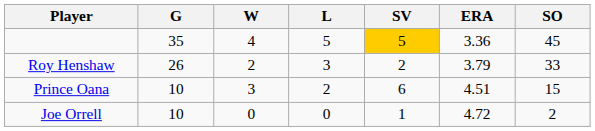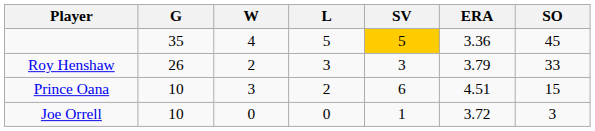(402, 65) 2 -> (402, 65) 3
(477, 114) 4.72 -> (477, 114) 3.72
(552, 114) 2 -> (552, 114) 3
